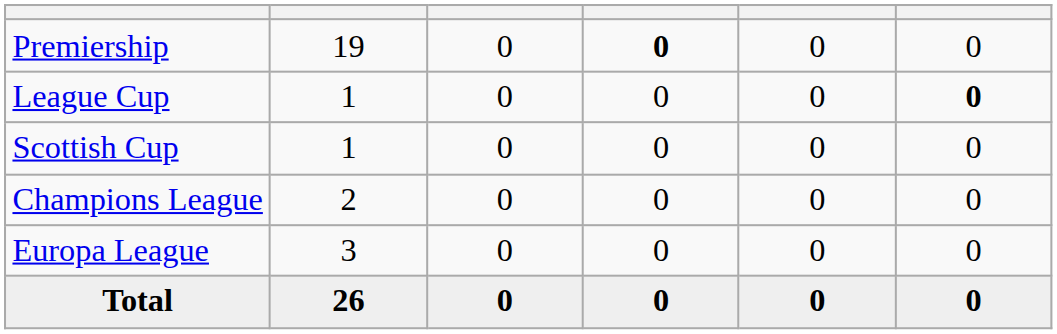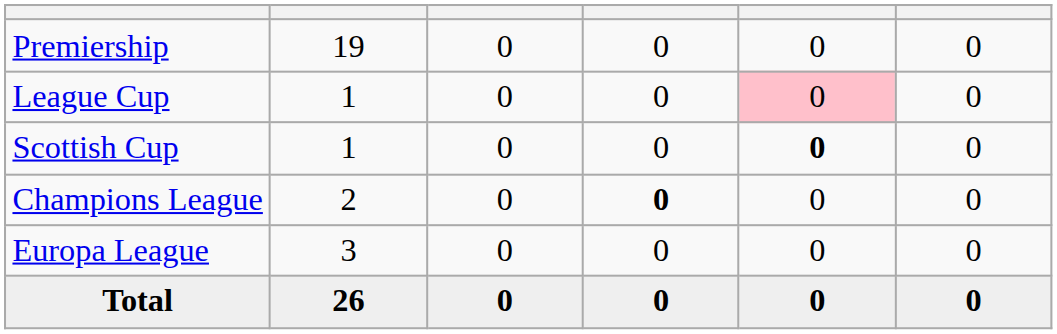(661, 45) bold -> (661, 45) normal
(817, 96) no background -> (817, 96) pink background
(974, 96) bold -> (974, 96) normal
(817, 147) normal -> (817, 147) bold
(661, 198) normal -> (661, 198) bold
